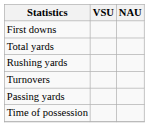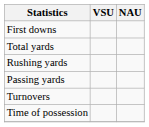rows swapped: (36, 96) <-> (28, 79)
